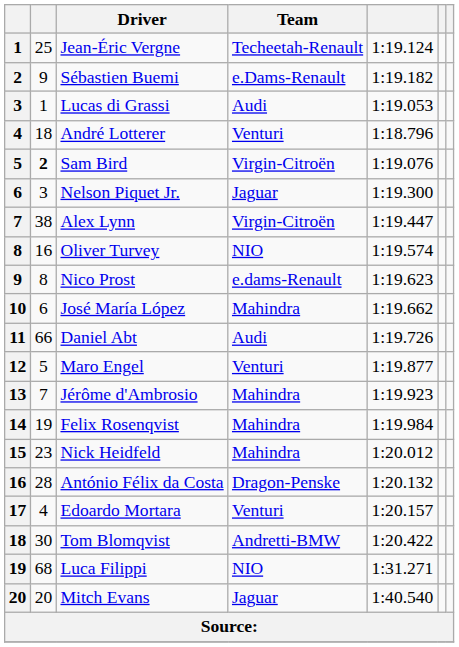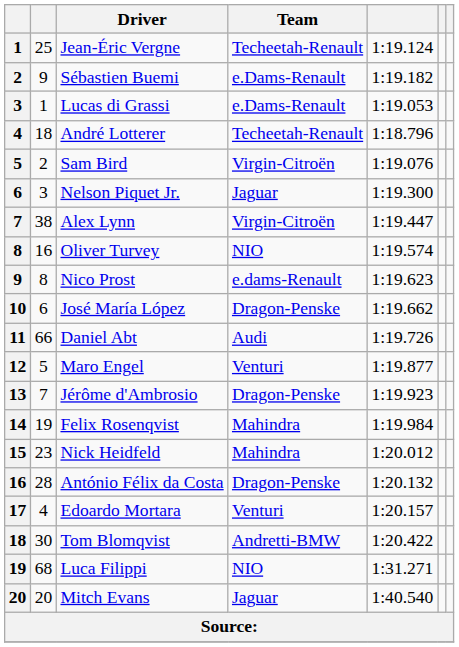(250, 105) Audi -> (289, 105) e.Dams-Renault
(258, 134) Venturi -> (298, 134) Techeetah-Renault
(43, 163) bold -> (43, 163) normal
(266, 308) Mahindra -> (286, 308) Dragon-Penske
(266, 394) Mahindra -> (286, 394) Dragon-Penske
